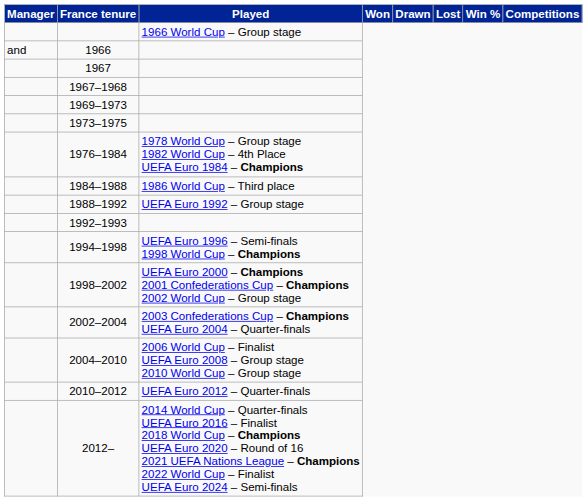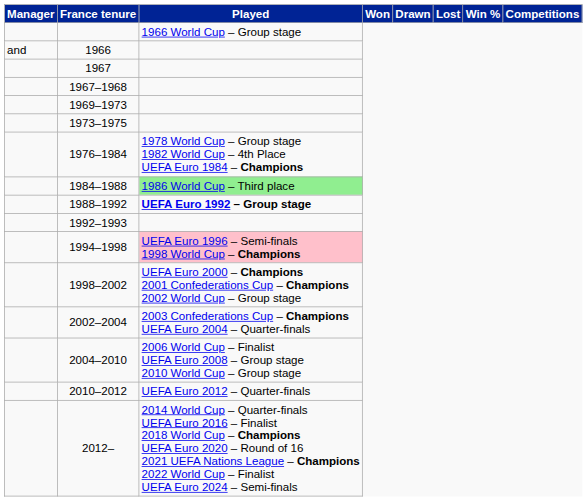(218, 186) no background -> (218, 186) lightgreen background
(223, 204) normal -> (226, 204) bold
(221, 247) no background -> (221, 247) pink background
